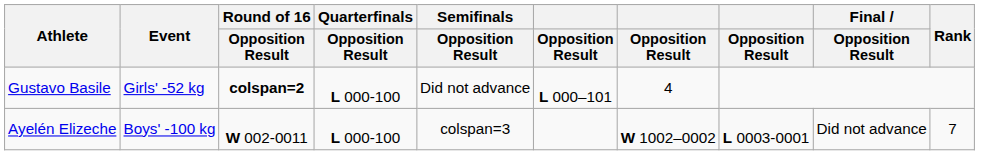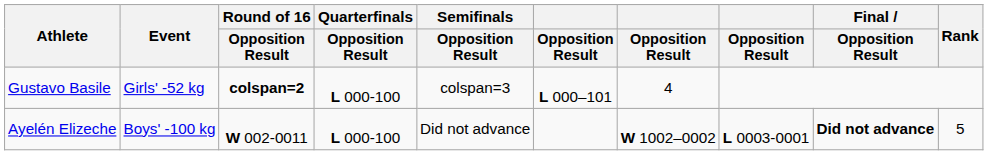(475, 88) Did not advance -> (475, 88) colspan=3
(475, 129) colspan=3 -> (475, 129) Did not advance
(872, 129) normal -> (875, 129) bold
(953, 129) 7 -> (960, 129) 5
